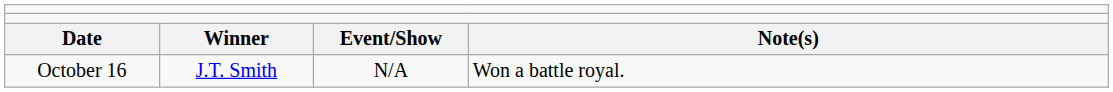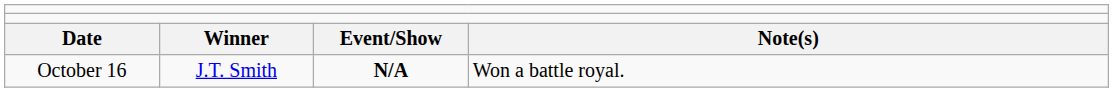(391, 70) normal -> (391, 70) bold
